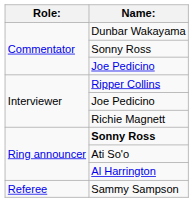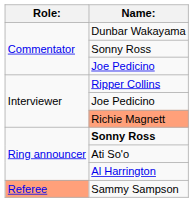(128, 119) no background -> (128, 119) lightsalmon background
(28, 189) no background -> (28, 189) lightsalmon background
